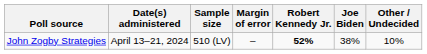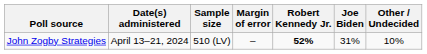(350, 41) 38% -> (350, 41) 31%
